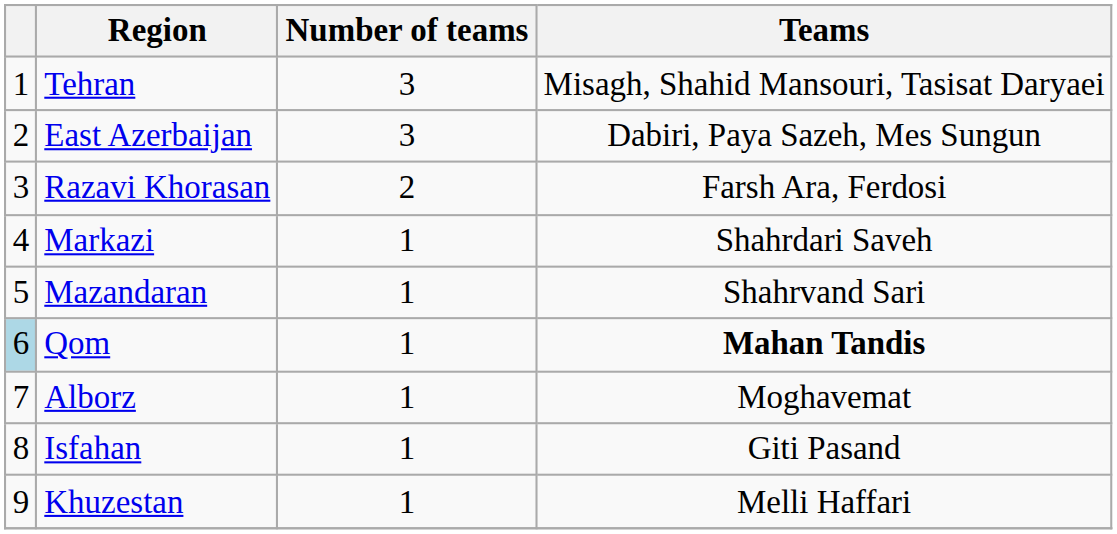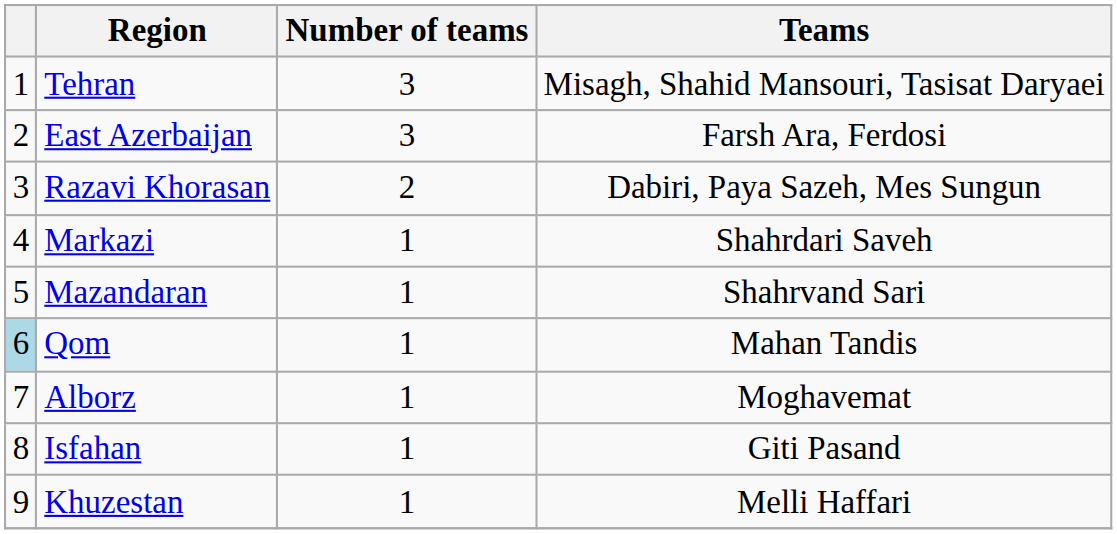(824, 135) Dabiri, Paya Sazeh, Mes Sungun -> (824, 135) Farsh Ara, Ferdosi
(824, 187) Farsh Ara, Ferdosi -> (824, 187) Dabiri, Paya Sazeh, Mes Sungun
(824, 344) bold -> (824, 344) normal
